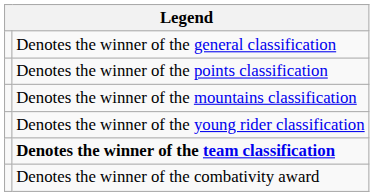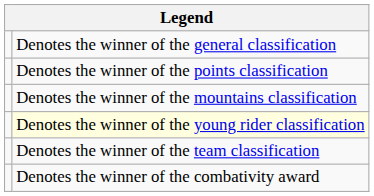(190, 124) no background -> (190, 124) lightyellow background
(176, 151) bold -> (168, 151) normal
